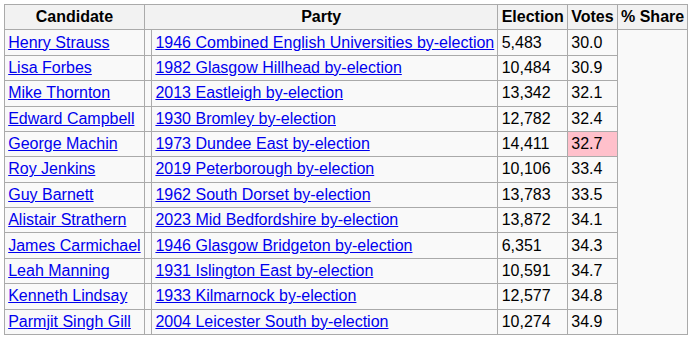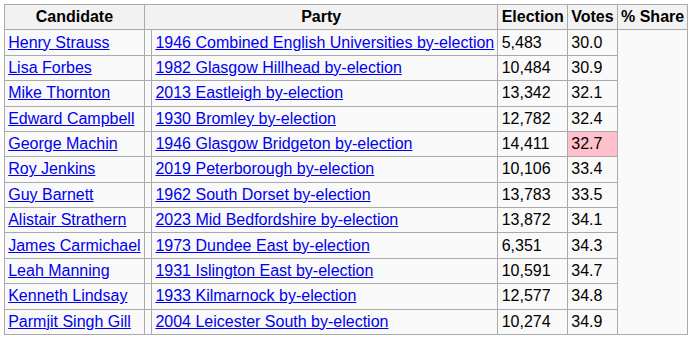(263, 144) 1973 Dundee East by-election -> (284, 144) 1946 Glasgow Bridgeton by-election
(284, 245) 1946 Glasgow Bridgeton by-election -> (263, 245) 1973 Dundee East by-election
